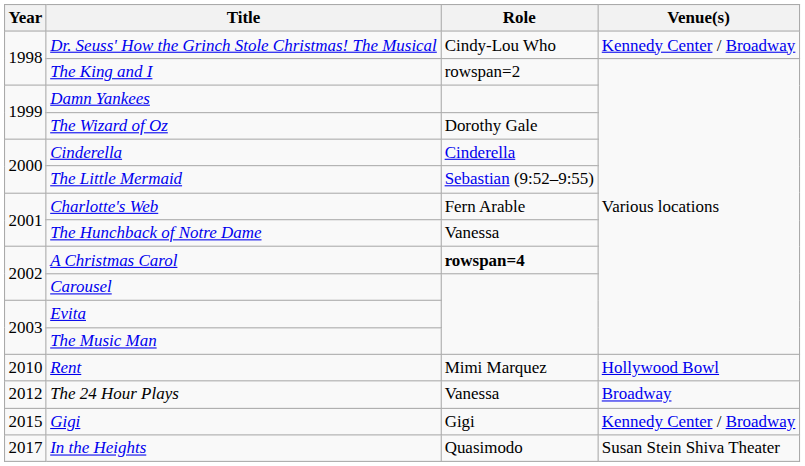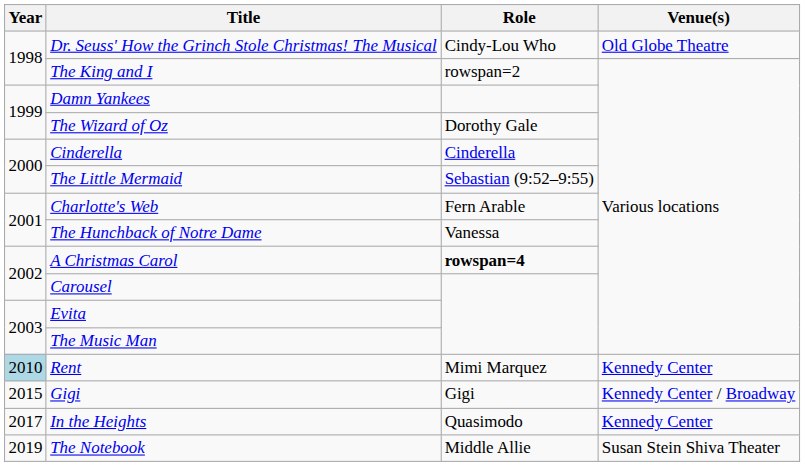(699, 44) Kennedy Center / Broadway -> (665, 44) Old Globe Theatre
(25, 367) no background -> (25, 367) lightblue background
(660, 367) Hollywood Bowl -> (657, 367) Kennedy Center
- row: (114, 394)
(691, 448) Susan Stein Shiva Theater -> (657, 421) Kennedy Center
+ row: (98, 448)
